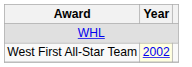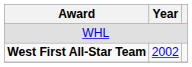(72, 52) normal -> (77, 52) bold
(156, 52) lightyellow background -> (165, 52) no background
